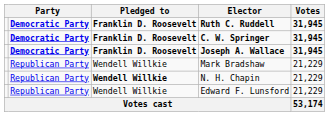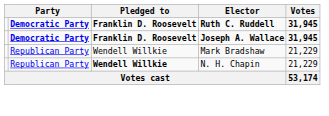- row: (235, 38)
- row: (245, 91)
